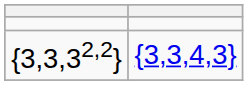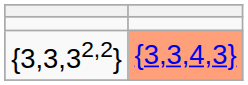(186, 55) no background -> (186, 55) lightsalmon background
